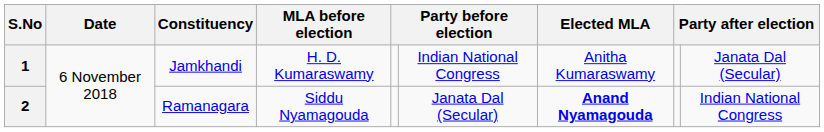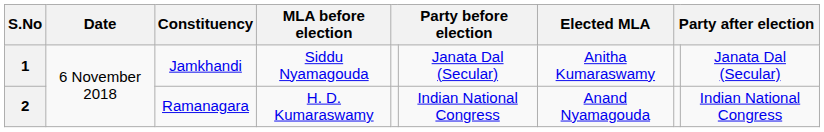(324, 65) H. D. Kumaraswamy -> (324, 65) Siddu Nyamagouda
(468, 65) Indian National Congress -> (468, 65) Janata Dal (Secular)
(324, 106) Siddu Nyamagouda -> (324, 106) H. D. Kumaraswamy
(468, 106) Janata Dal (Secular) -> (468, 106) Indian National Congress
(605, 106) bold -> (605, 106) normal
